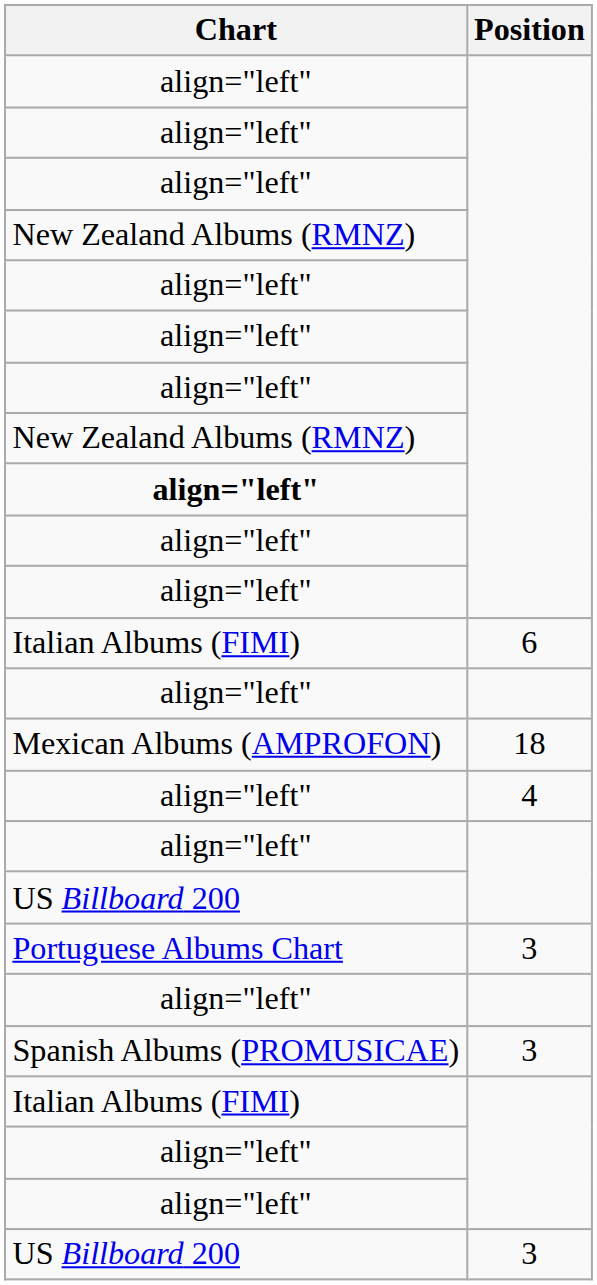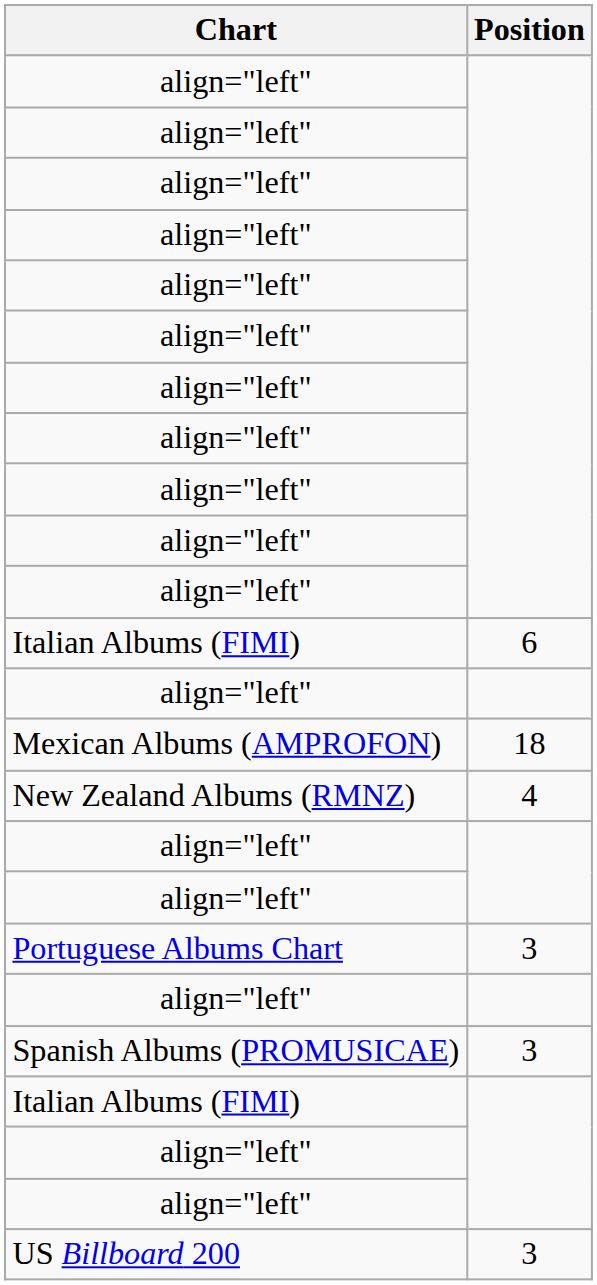(214, 234) New Zealand Albums (RMNZ) -> (236, 234) align="left"
(214, 438) New Zealand Albums (RMNZ) -> (236, 438) align="left"
(236, 489) bold -> (236, 489) normal
(236, 795) align="left" -> (214, 795) New Zealand Albums (RMNZ)
(126, 897) US Billboard 200 -> (236, 897) align="left"
